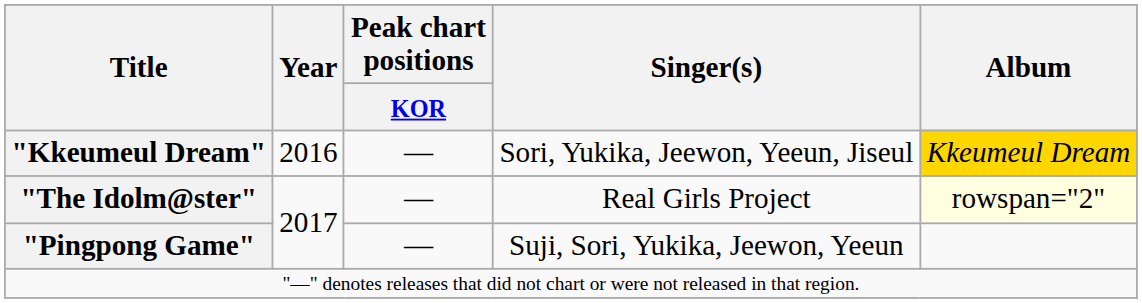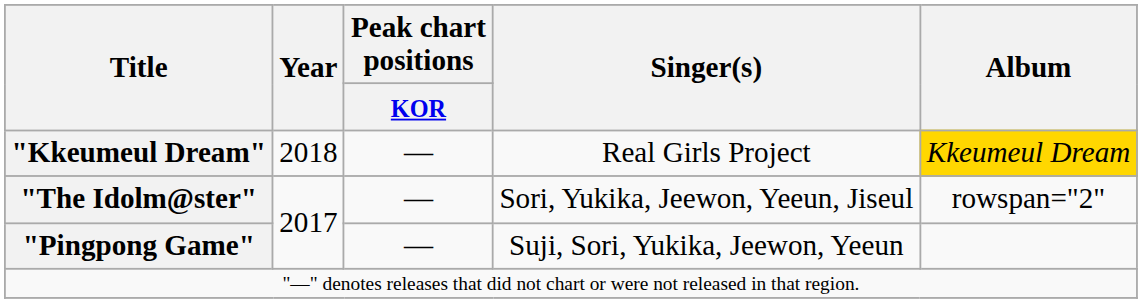(308, 152) 2016 -> (308, 152) 2018
(706, 152) Sori, Yukika, Jeewon, Yeeun, Jiseul -> (706, 152) Real Girls Project
(706, 198) Real Girls Project -> (706, 198) Sori, Yukika, Jeewon, Yeeun, Jiseul
(1028, 198) lightyellow background -> (1028, 198) no background
